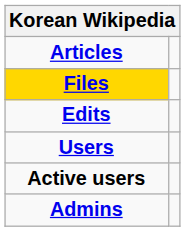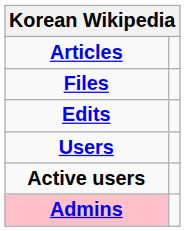(86, 84) gold background -> (86, 84) no background
(86, 209) no background -> (86, 209) pink background
